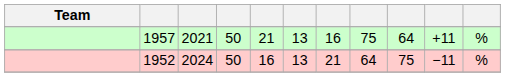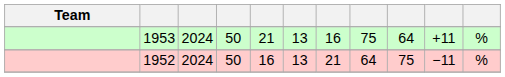(159, 38) 1957 -> (159, 38) 1953
(197, 38) 2021 -> (197, 38) 2024
